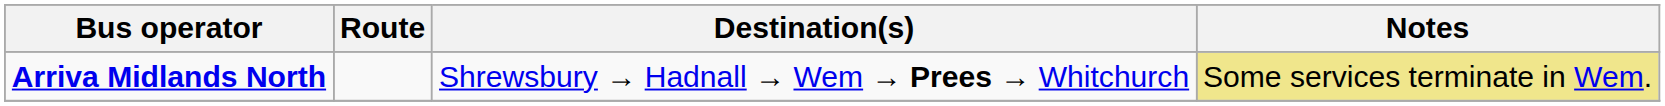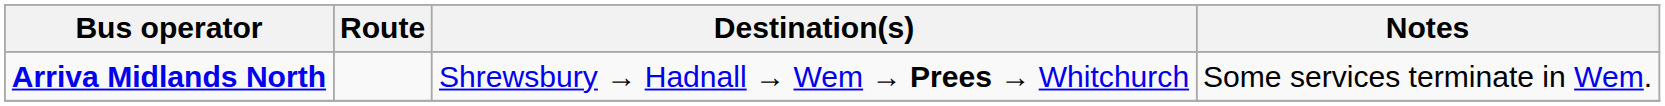(1428, 76) khaki background -> (1428, 76) no background
